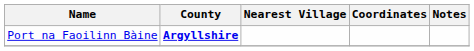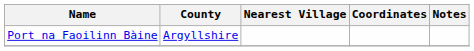(201, 36) bold -> (201, 36) normal
